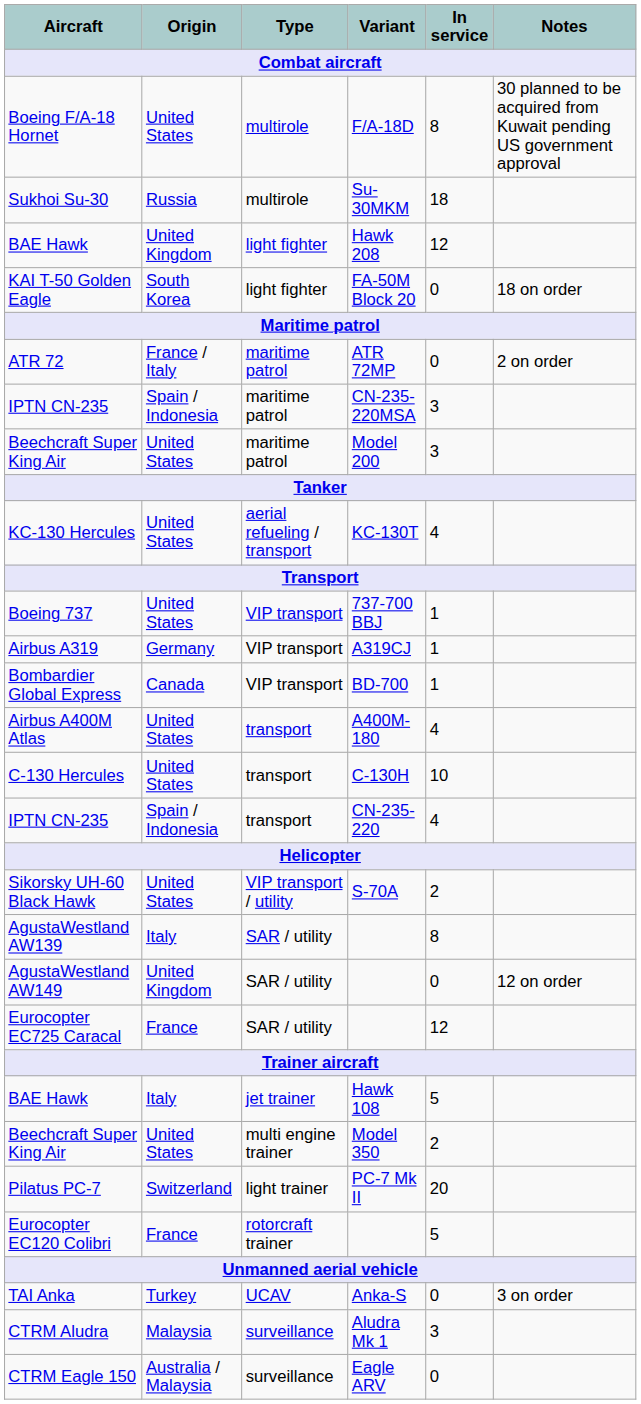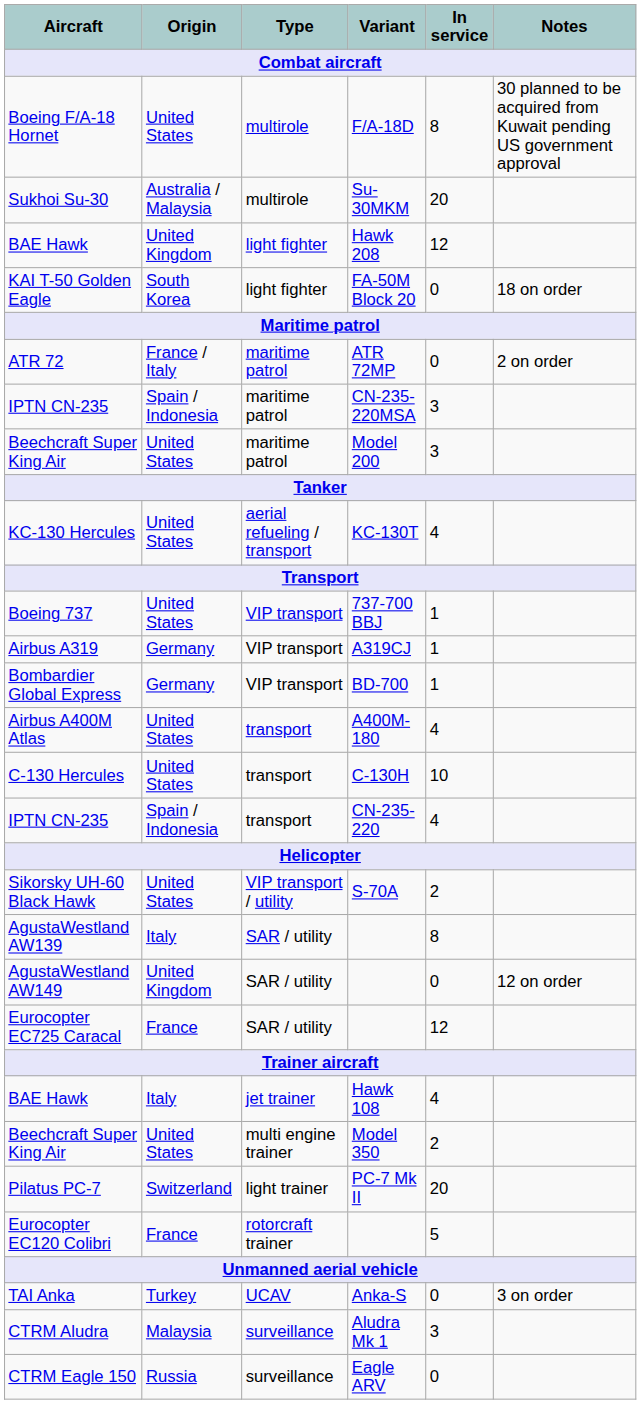(171, 199) Russia -> (183, 199) Australia / Malaysia
(439, 199) 18 -> (439, 199) 20
(175, 684) Canada -> (180, 684) Germany
(434, 1098) 5 -> (434, 1098) 4
(183, 1376) Australia / Malaysia -> (171, 1376) Russia
